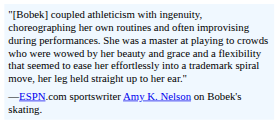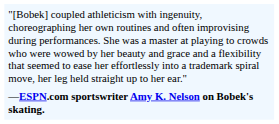(125, 102) normal -> (131, 102) bold
